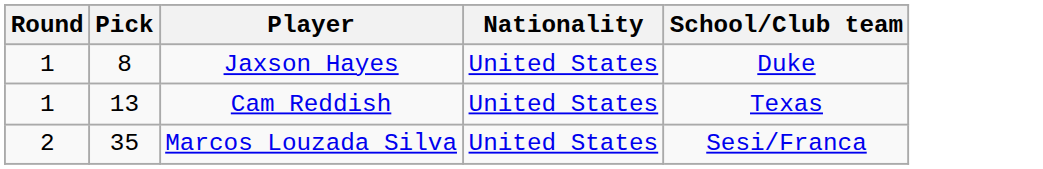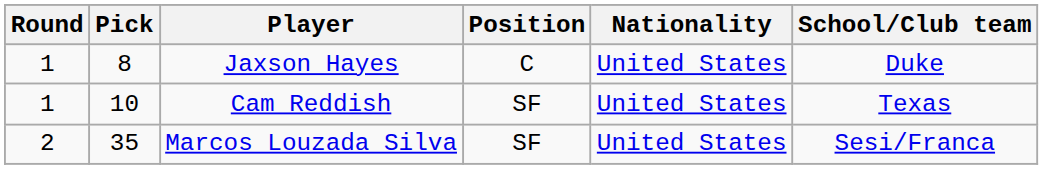+ column: (527, 25)
(124, 104) 13 -> (124, 104) 10
